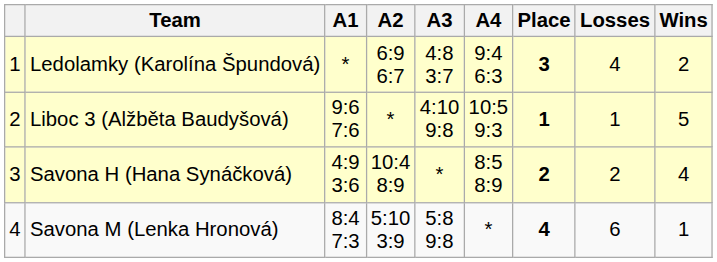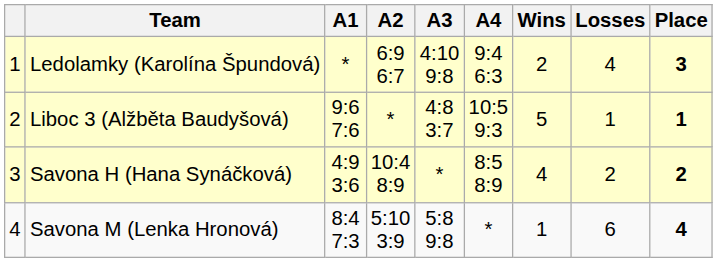columns swapped: (684, 20) <-> (544, 20)
(439, 64) 4:8 3:7 -> (439, 64) 4:10 9:8
(439, 119) 4:10 9:8 -> (439, 119) 4:8 3:7
